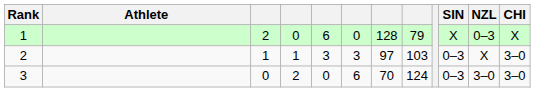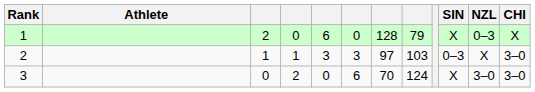(453, 76) 0–3 -> (453, 76) X
